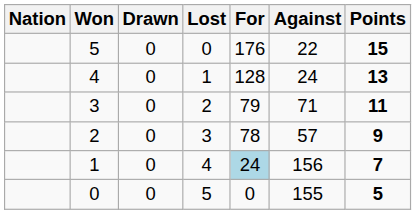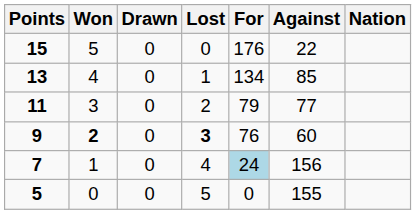columns swapped: (37, 19) <-> (378, 19)
(250, 77) 128 -> (249, 77) 134
(308, 77) 24 -> (306, 77) 85
(308, 106) 71 -> (306, 106) 77
(94, 135) normal -> (93, 135) bold
(207, 135) normal -> (206, 135) bold
(250, 135) 78 -> (249, 135) 76
(308, 135) 57 -> (306, 135) 60
